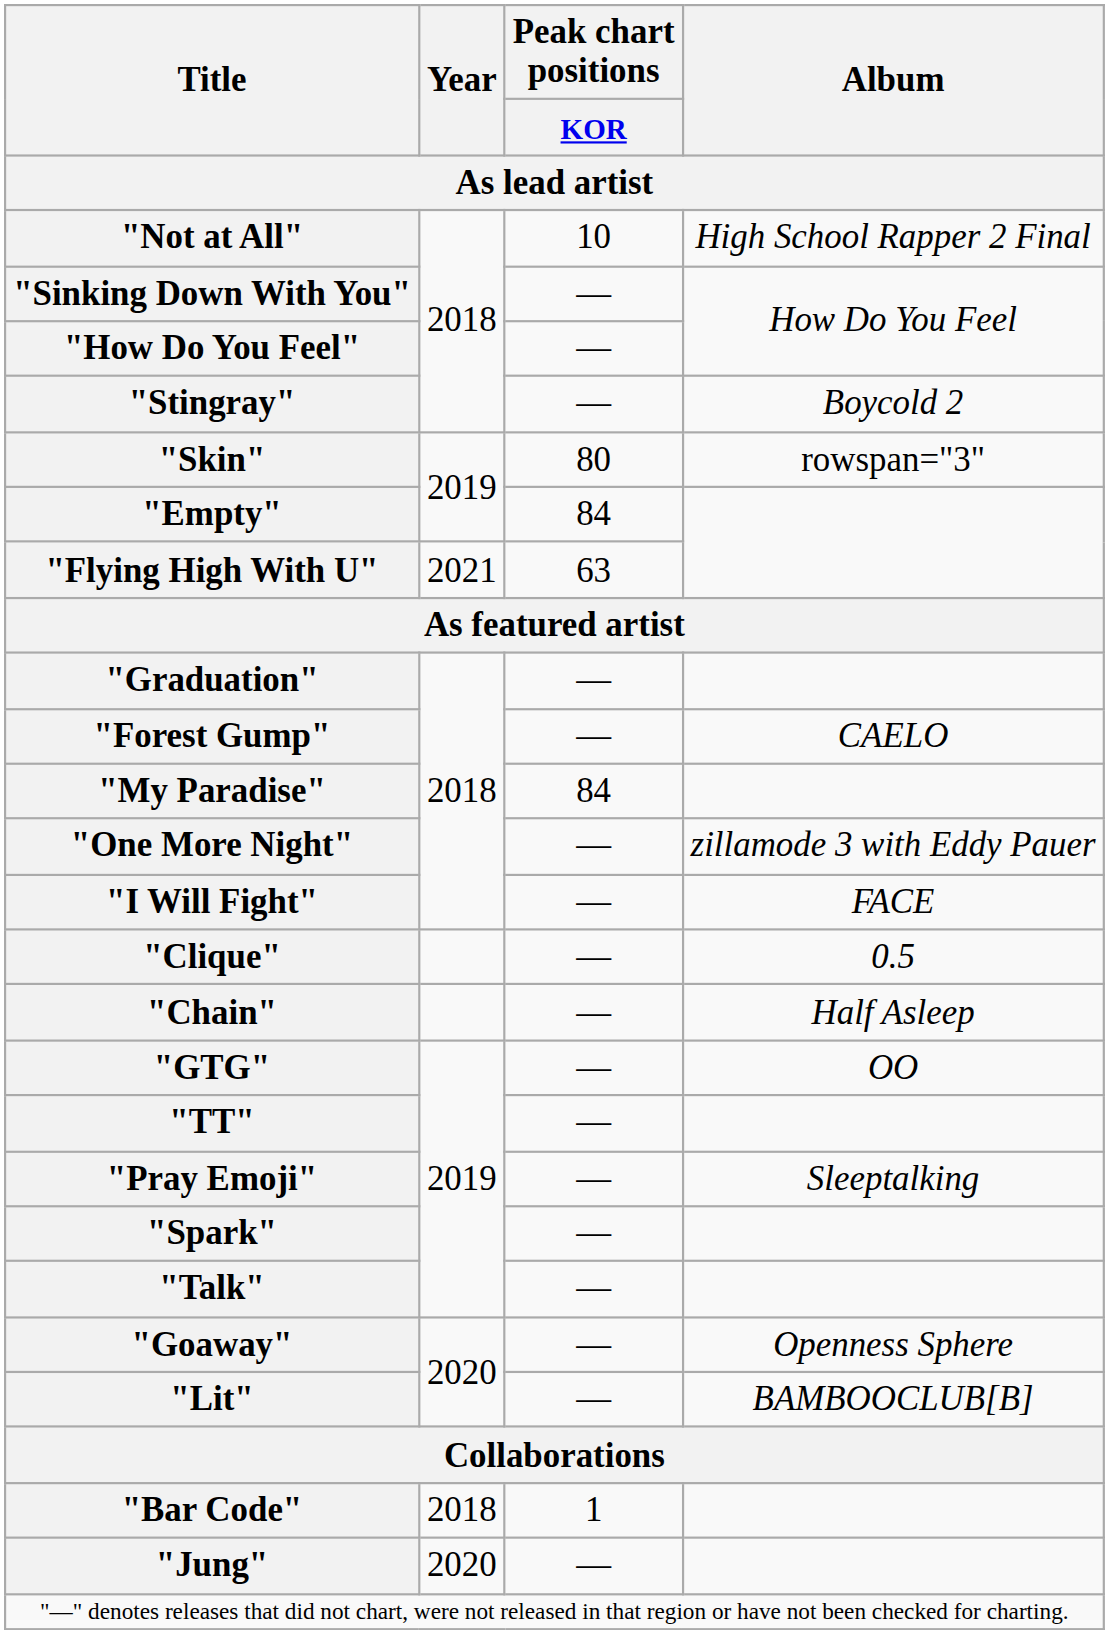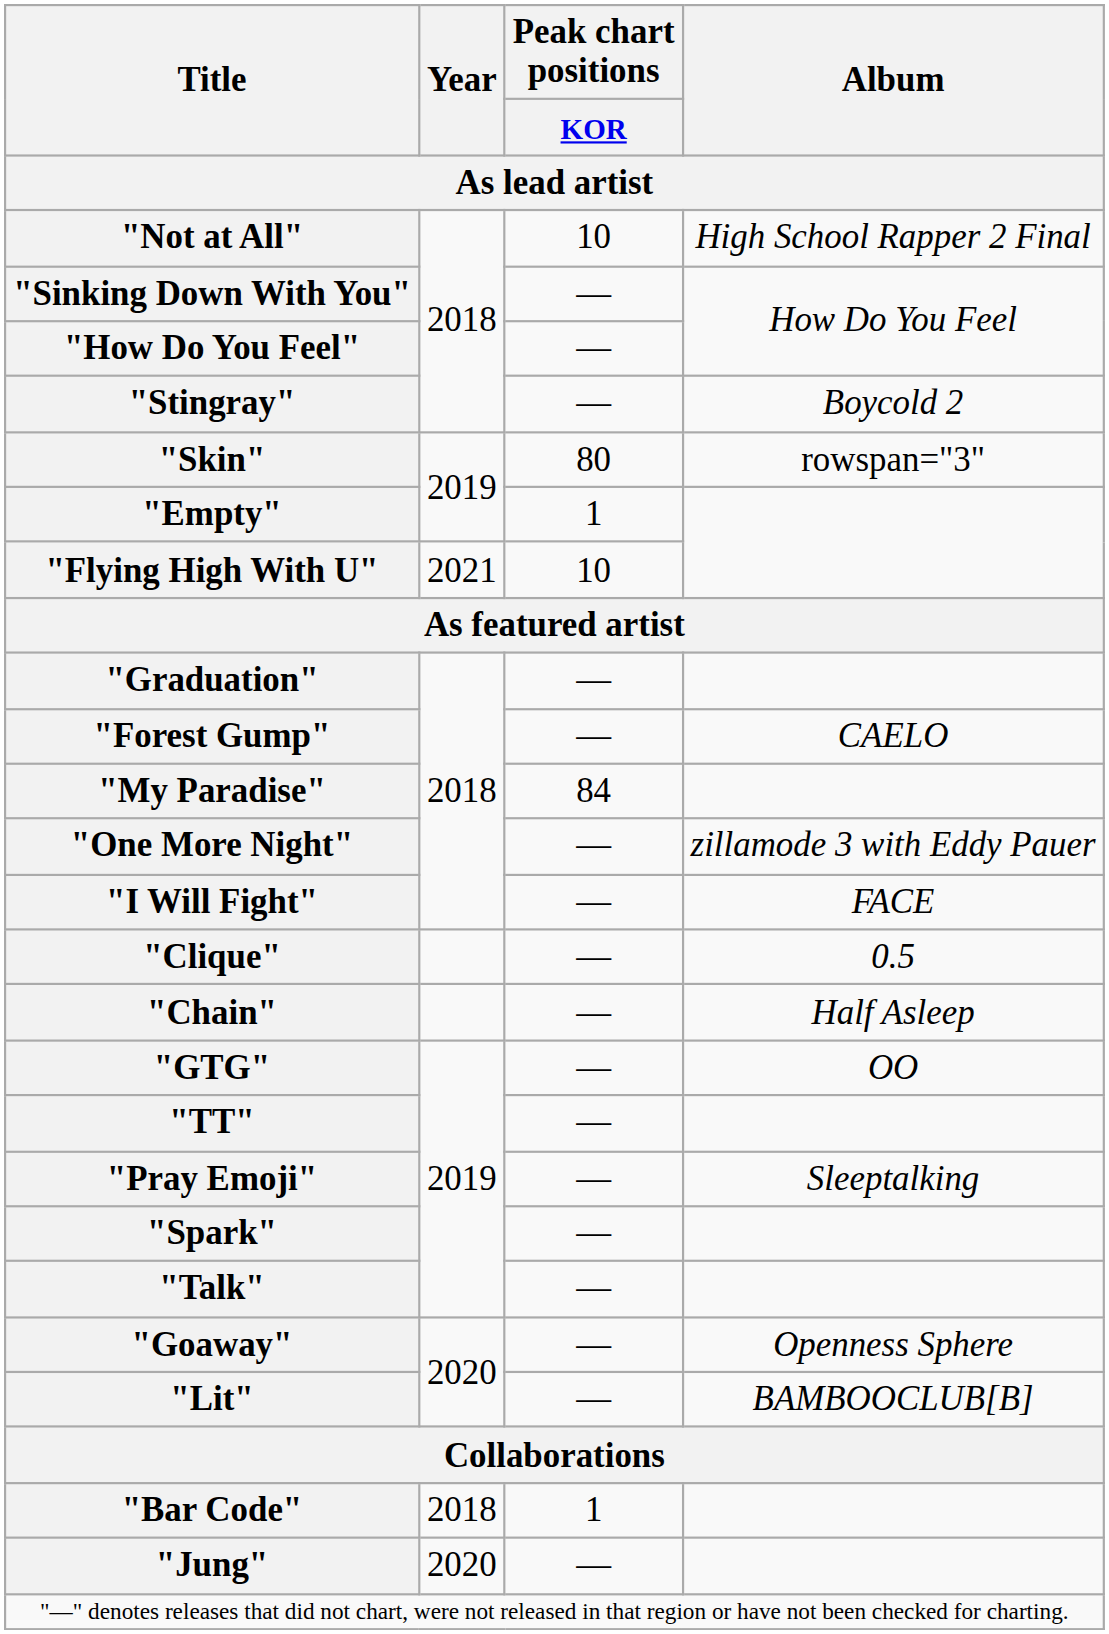(594, 513) 84 -> (594, 513) 1
(594, 569) 63 -> (594, 569) 10
